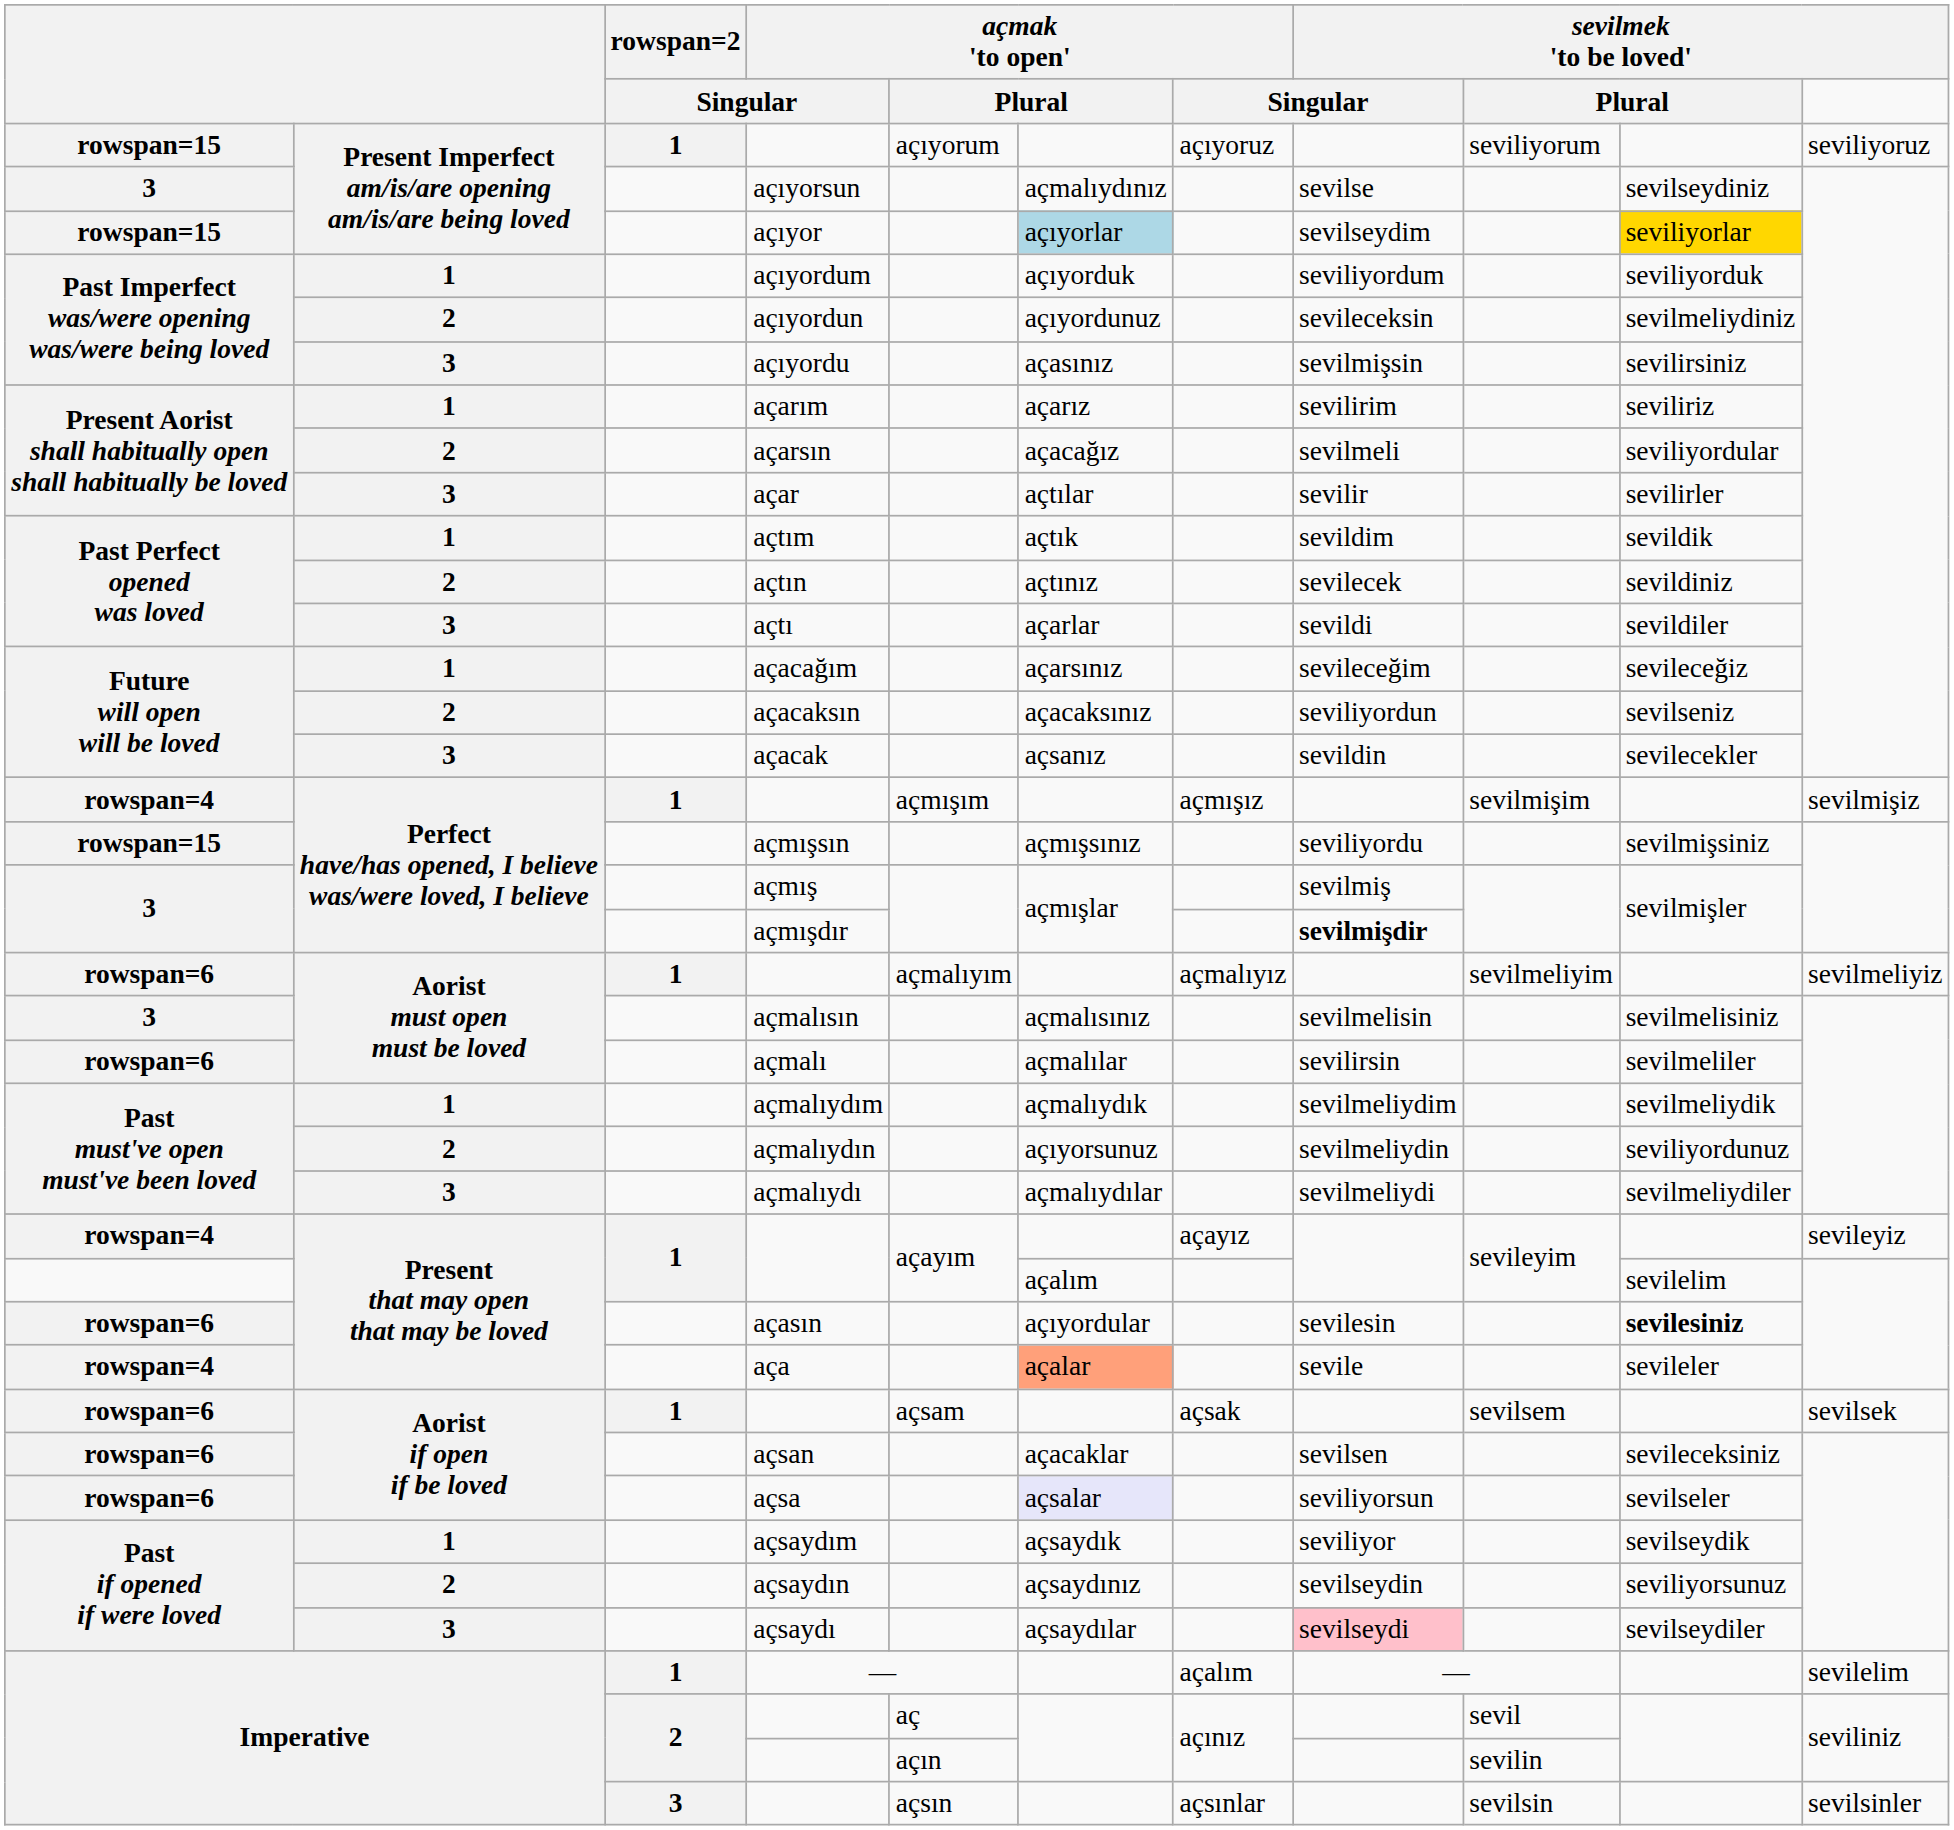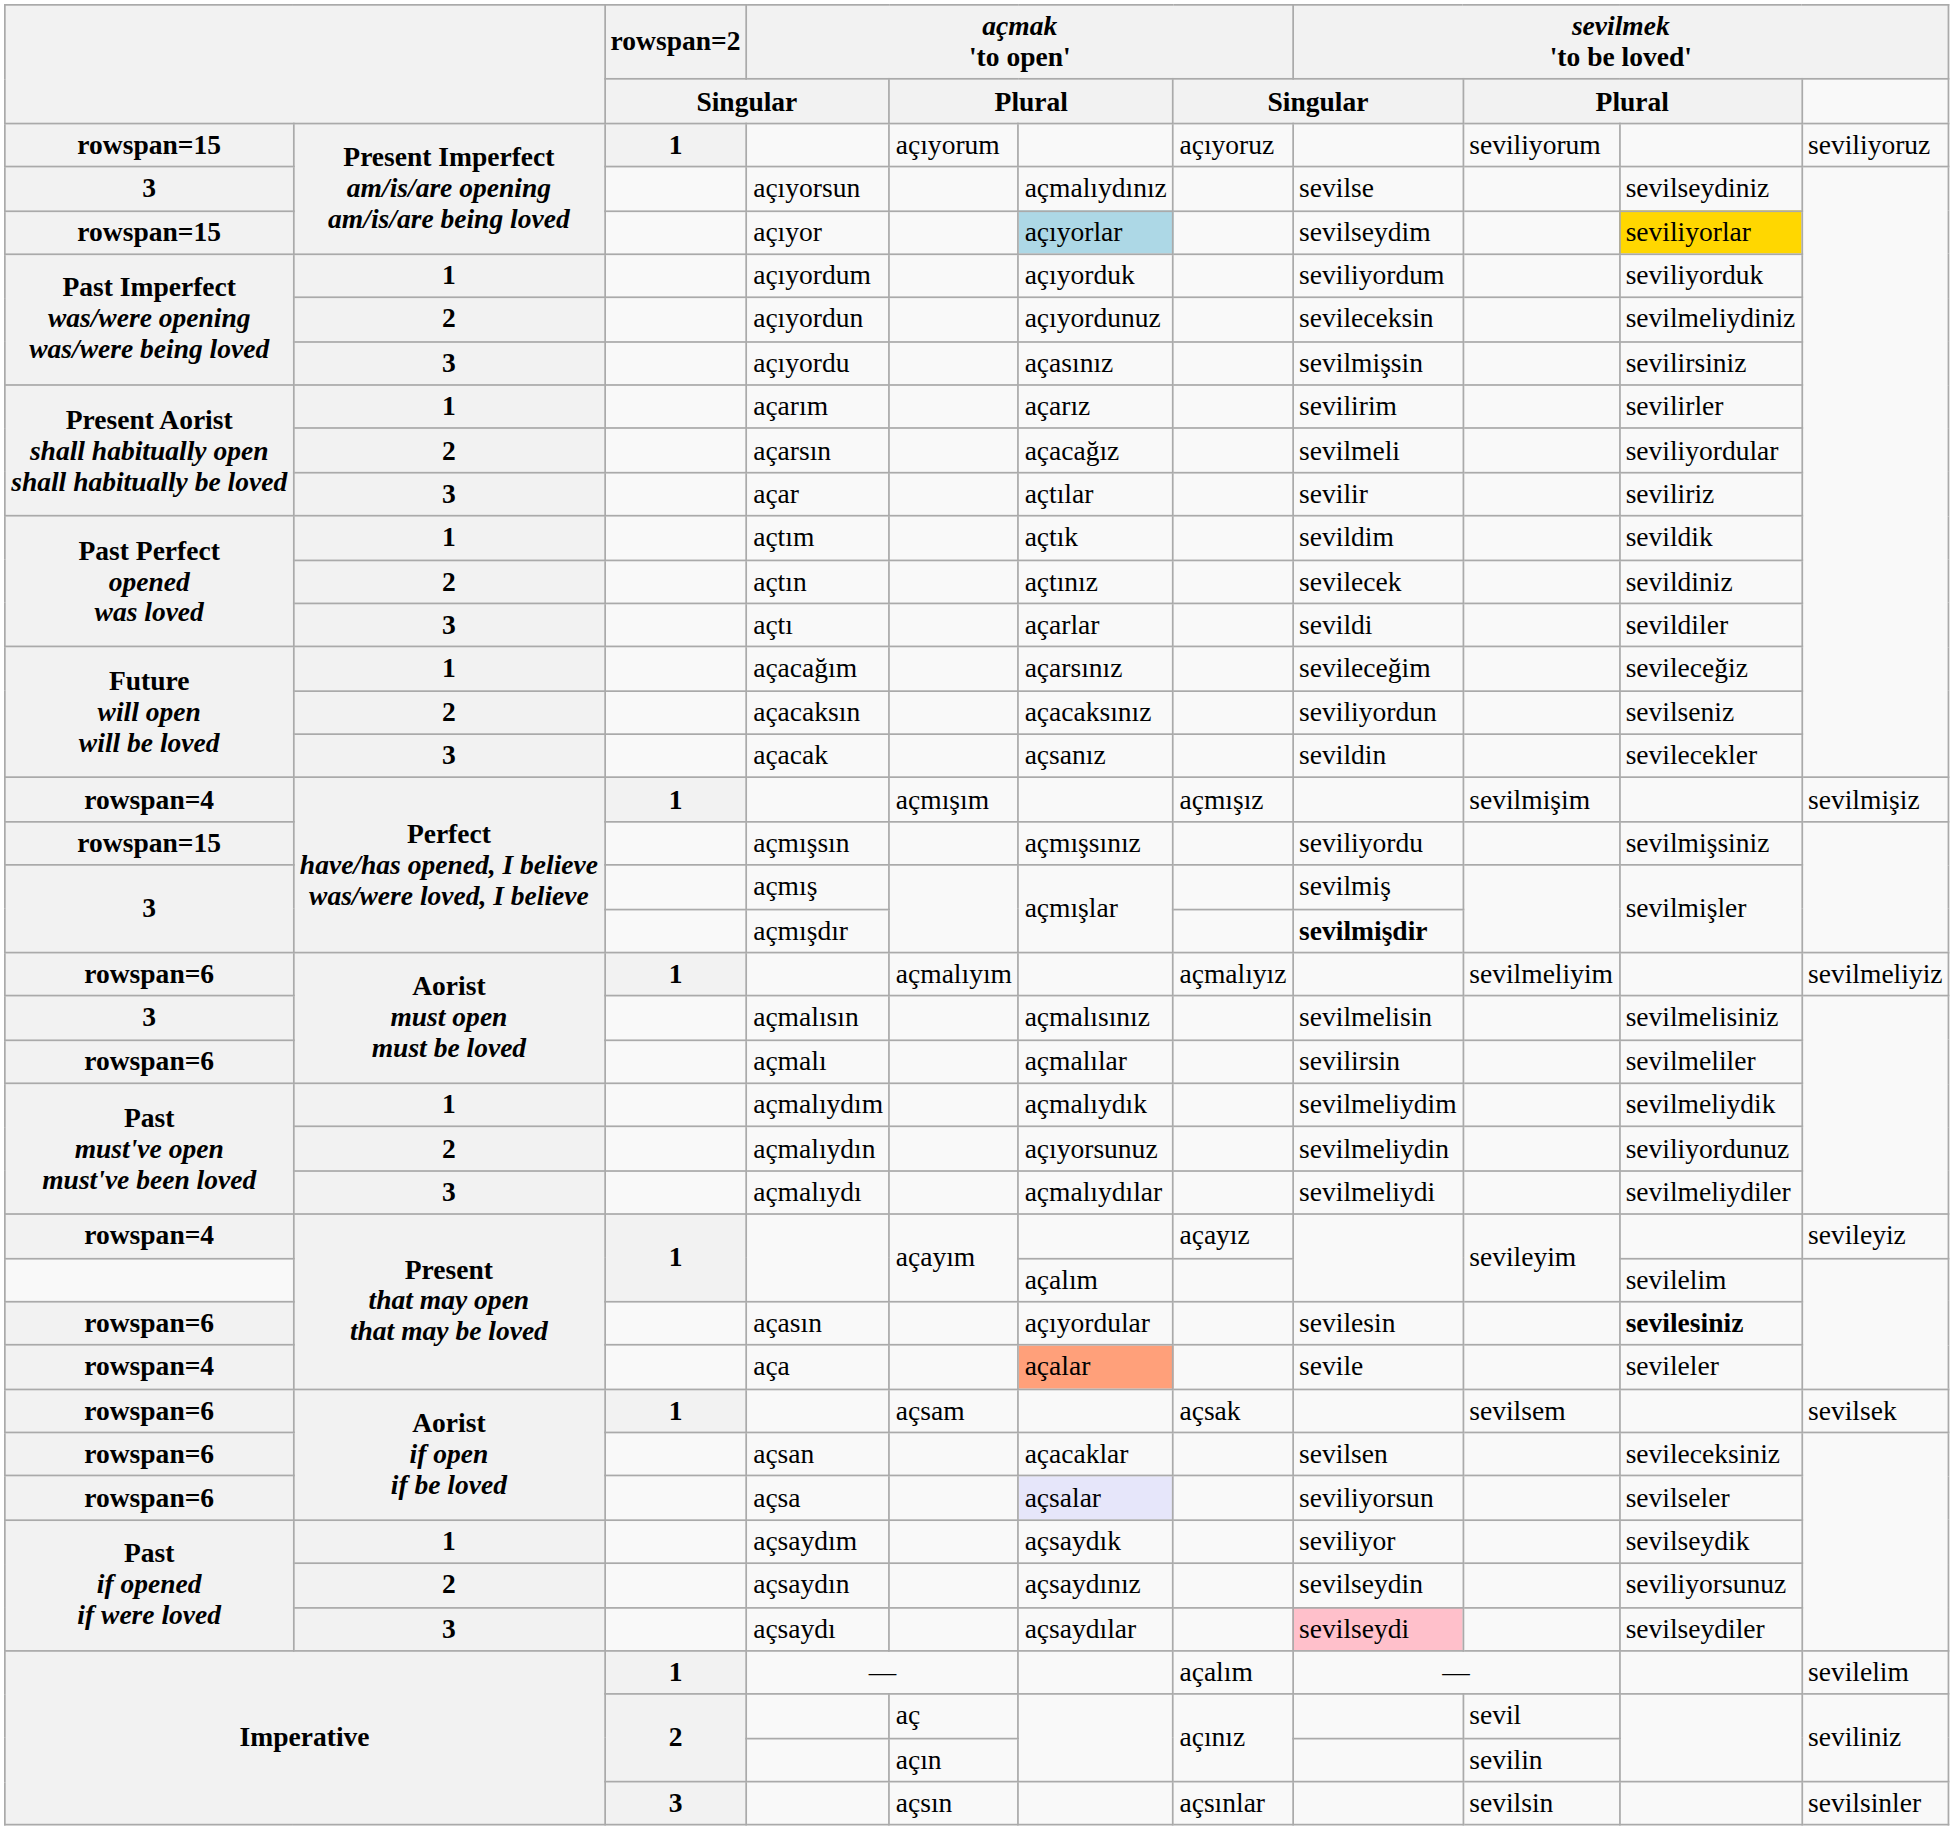(1670, 406) seviliriz -> (1675, 406) sevilirler
(1675, 493) sevilirler -> (1670, 493) seviliriz
